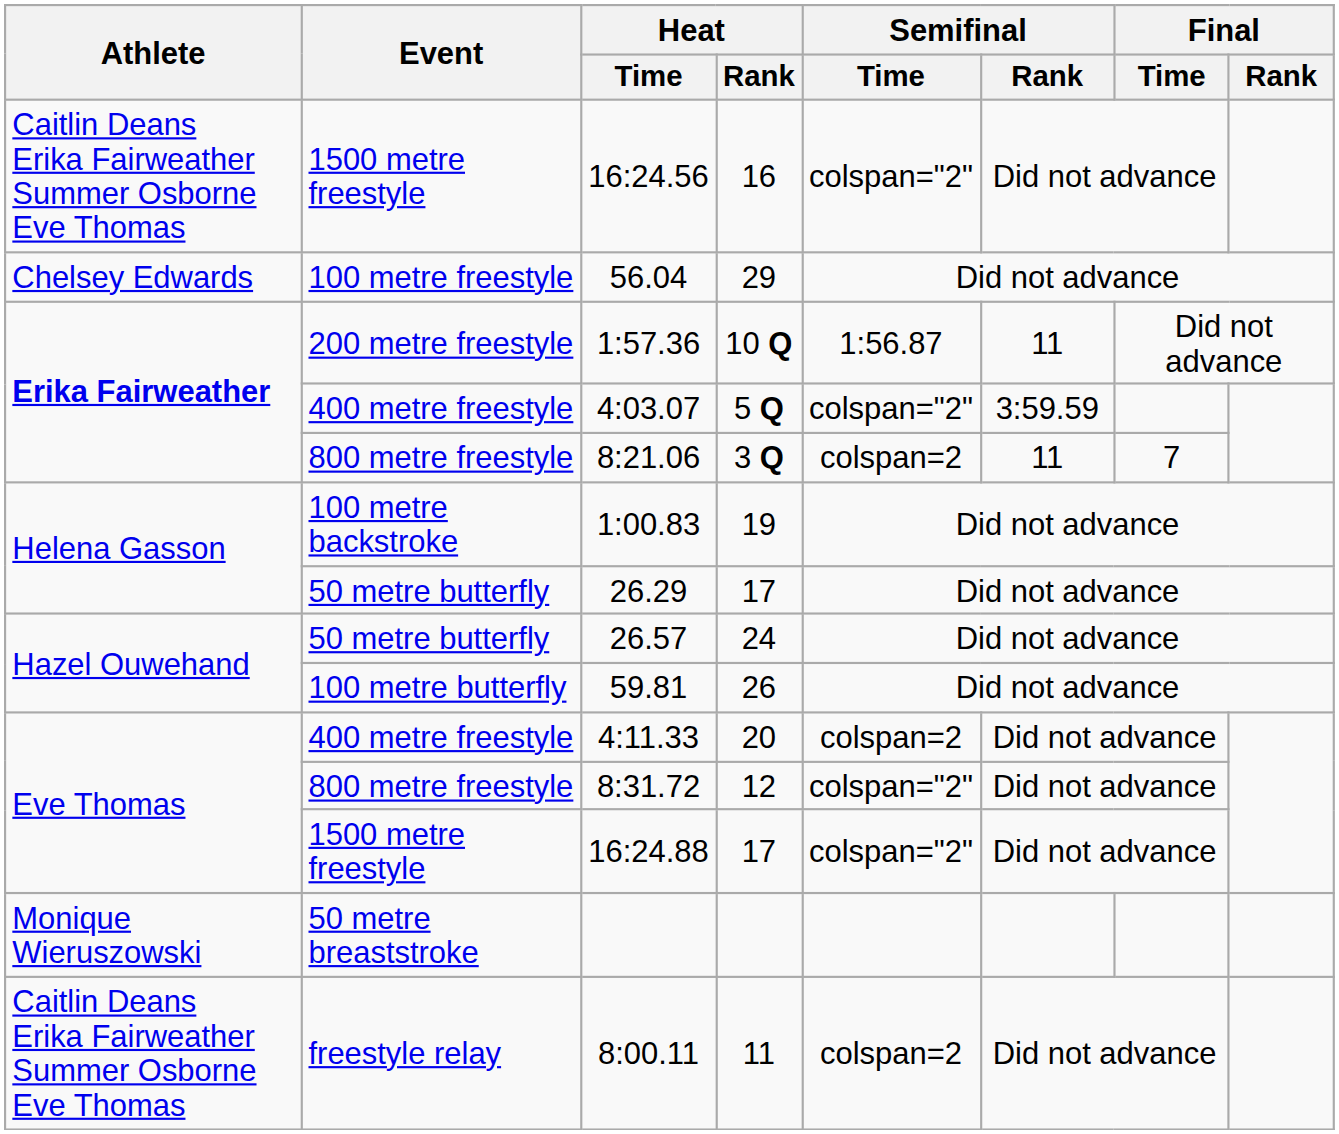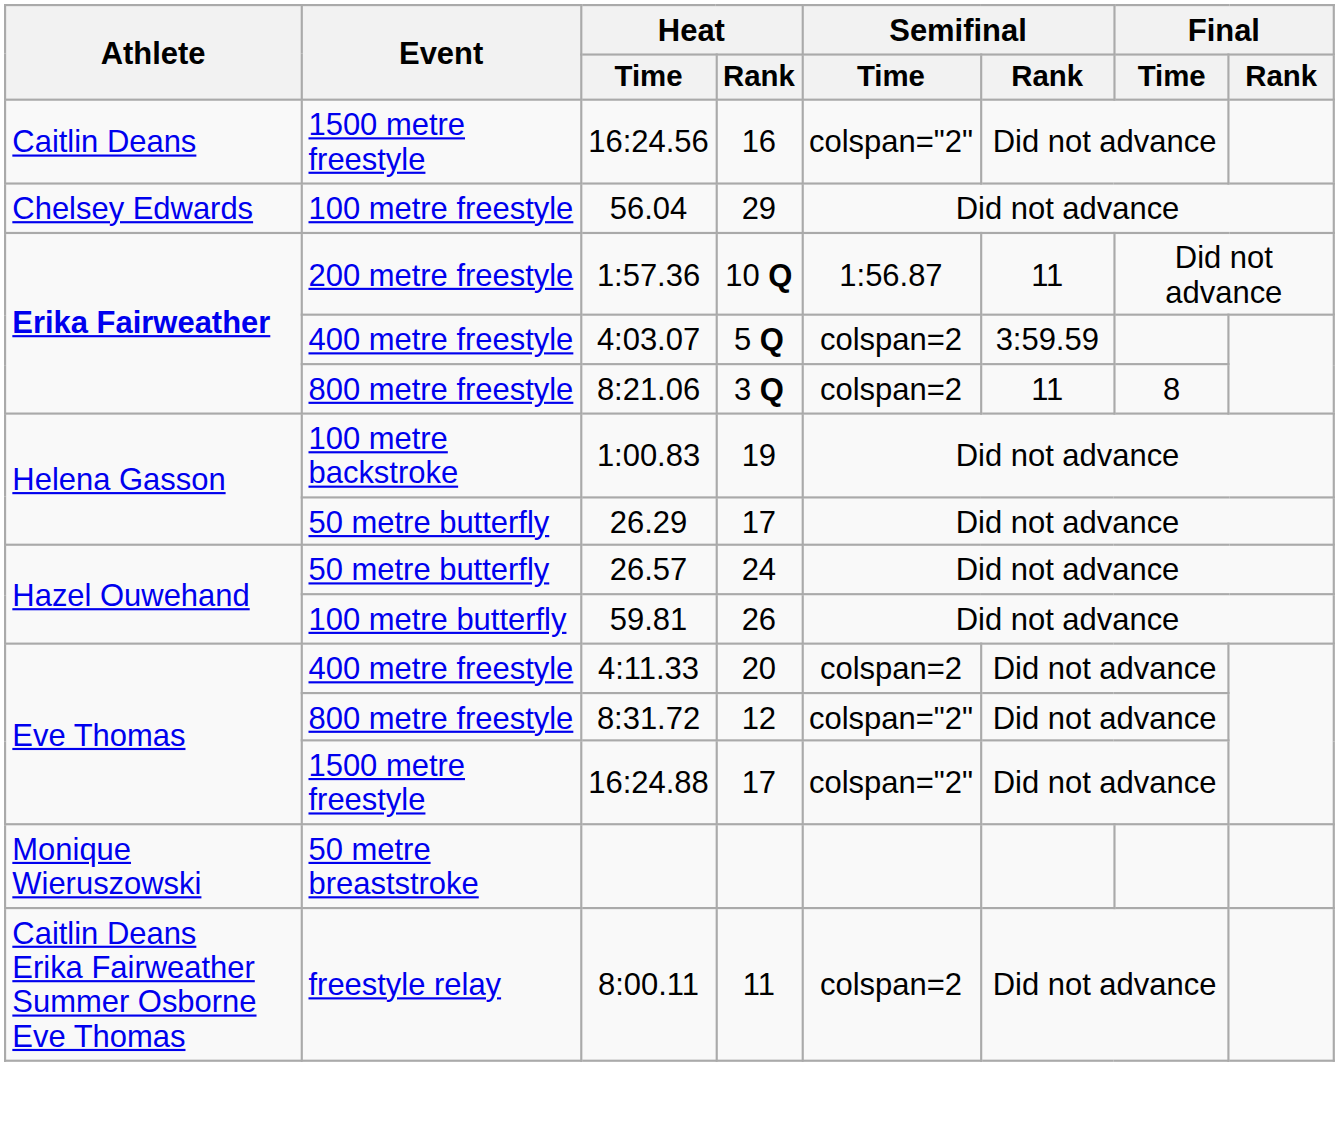(134, 177) Caitlin Deans Erika Fairweather Summer Osborne Eve Thomas -> (104, 142) Caitlin Deans
(891, 409) colspan="2" -> (891, 341) colspan=2
(1172, 458) 7 -> (1172, 389) 8
